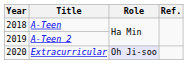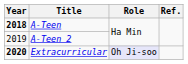(17, 25) normal -> (17, 25) bold
(17, 53) normal -> (17, 53) bold
